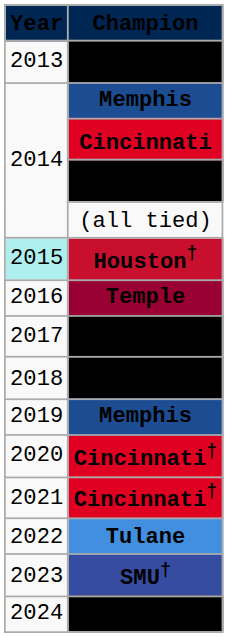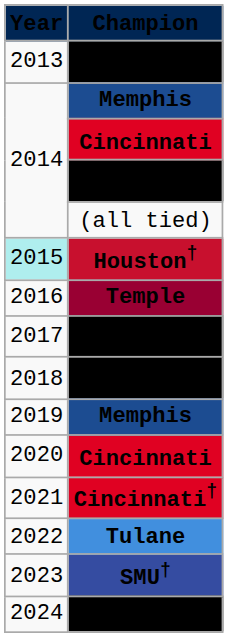(146, 456) Cincinnati† -> (146, 459) Cincinnati
